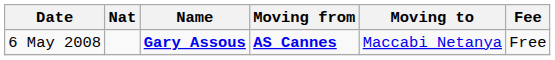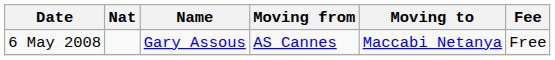(195, 42) bold -> (195, 42) normal
(295, 42) bold -> (295, 42) normal
